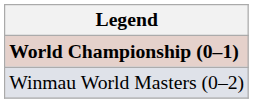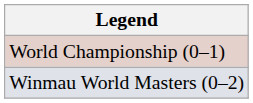(124, 51) bold -> (117, 51) normal
